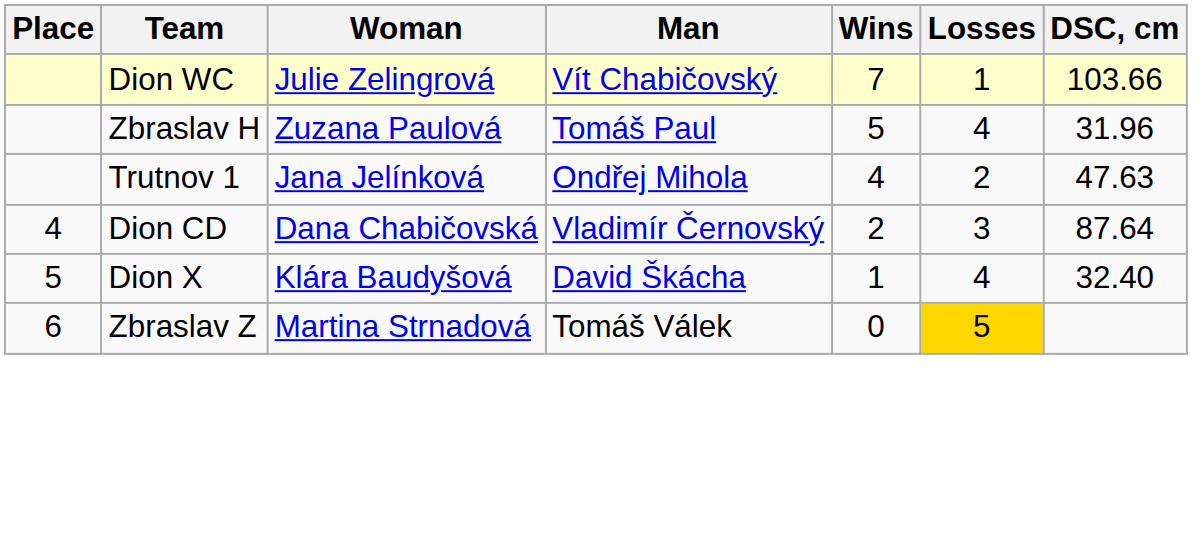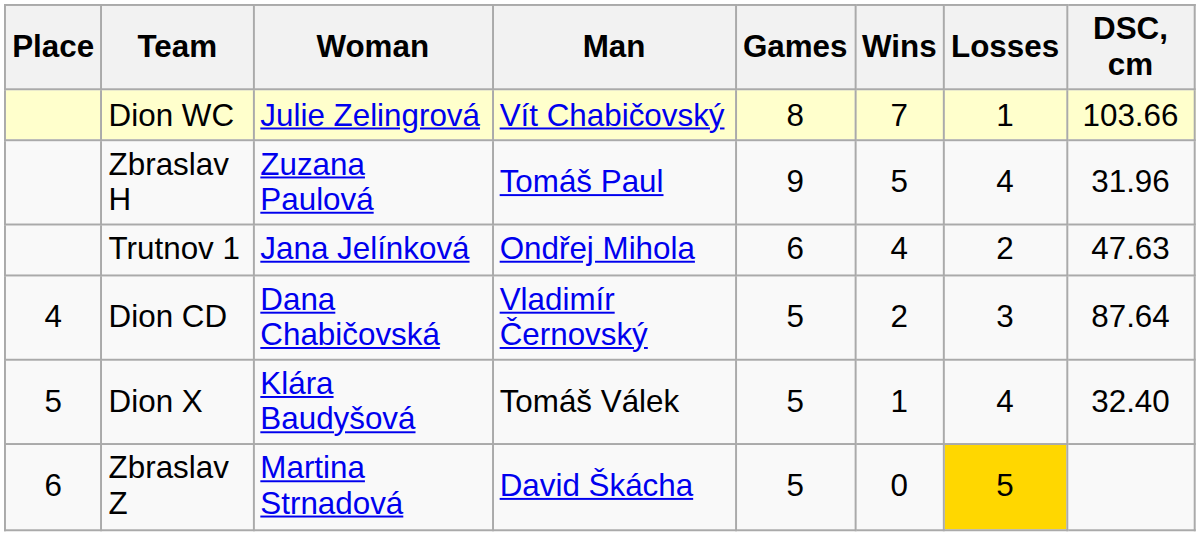+ column: (795, 47)
(649, 278) David Škácha -> (589, 401) Tomáš Válek
(642, 327) Tomáš Válek -> (596, 486) David Škácha
